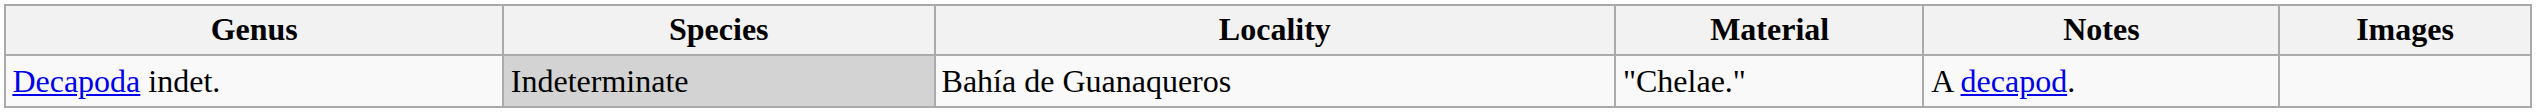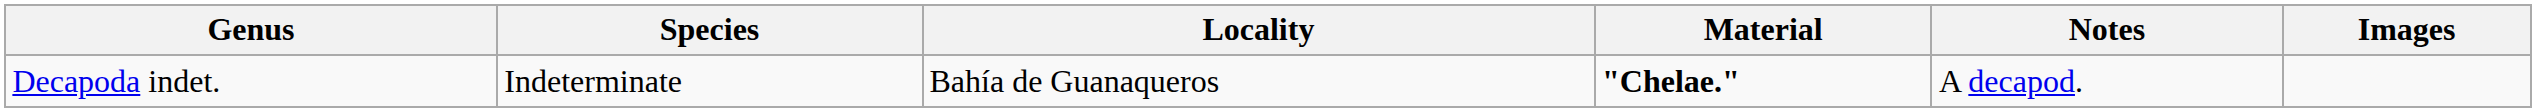(600, 80) lightgrey background -> (593, 80) no background
(1684, 80) normal -> (1671, 80) bold
